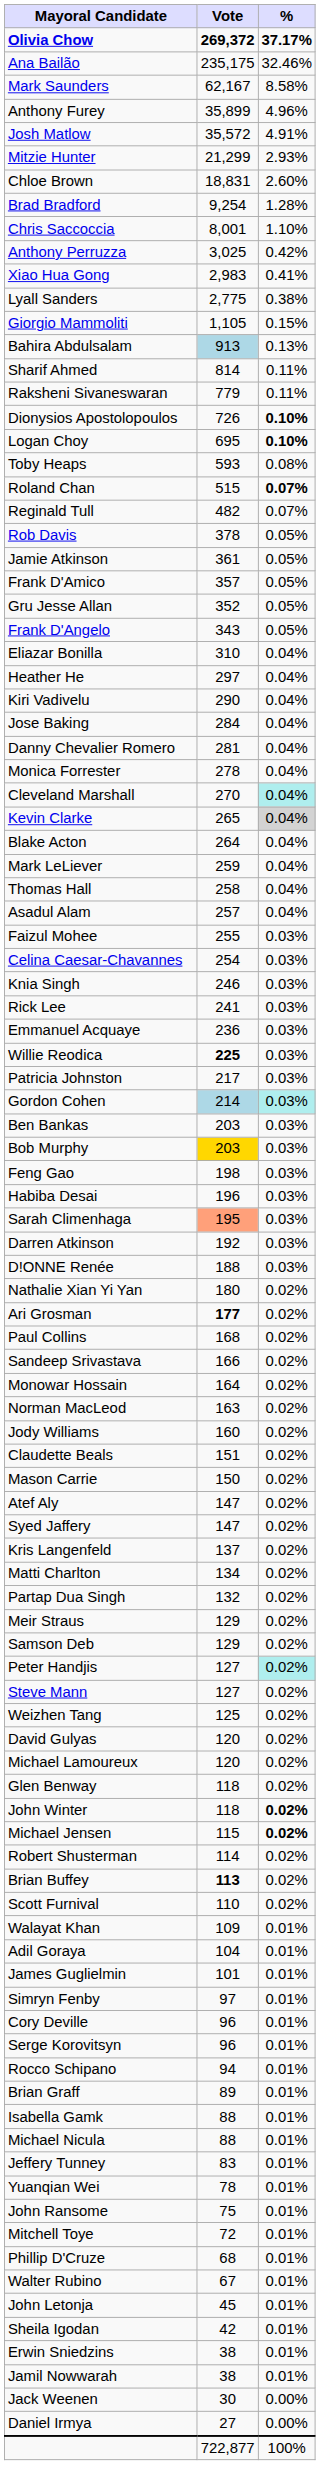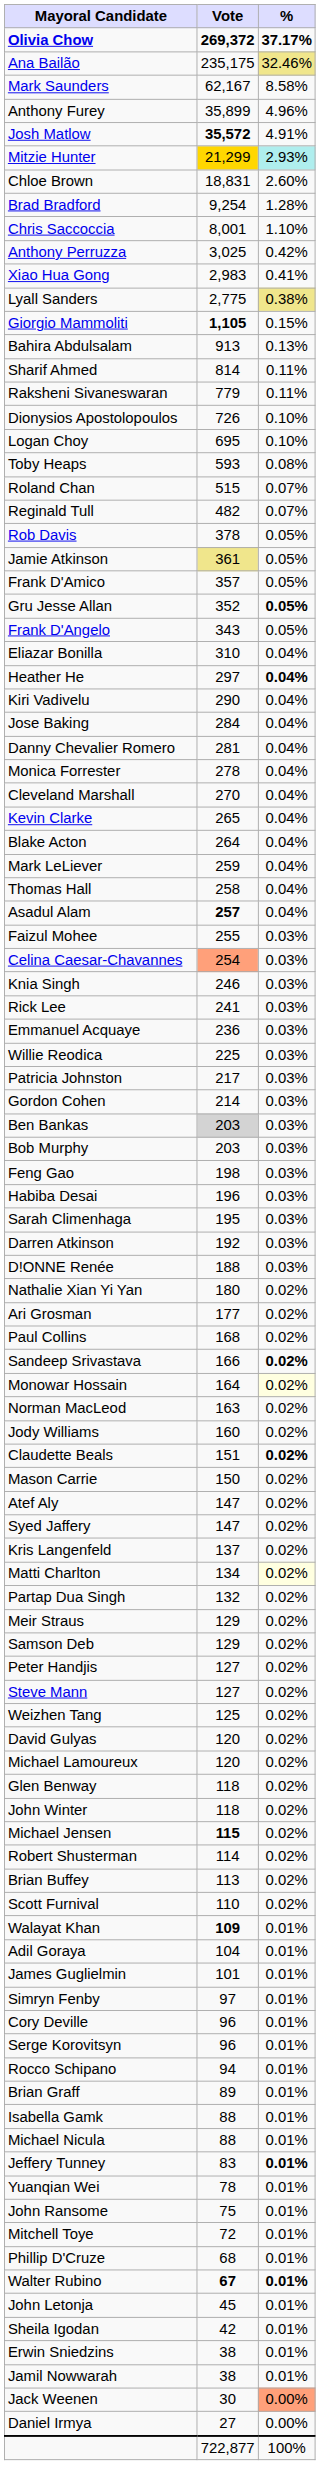(287, 63) no background -> (287, 63) khaki background
(228, 134) normal -> (228, 134) bold
(228, 157) no background -> (228, 157) gold background
(287, 157) no background -> (287, 157) paleturquoise background
(287, 299) no background -> (287, 299) khaki background
(228, 323) normal -> (228, 323) bold
(228, 346) lightblue background -> (228, 346) no background
(287, 417) bold -> (287, 417) normal
(287, 441) bold -> (287, 441) normal
(287, 488) bold -> (287, 488) normal
(228, 559) no background -> (228, 559) khaki background
(287, 606) normal -> (287, 606) bold
(287, 677) normal -> (287, 677) bold
(287, 795) paleturquoise background -> (287, 795) no background
(287, 818) lightgrey background -> (287, 818) no background
(228, 913) normal -> (228, 913) bold
(228, 960) no background -> (228, 960) lightsalmon background
(228, 1054) bold -> (228, 1054) normal
(228, 1101) lightblue background -> (228, 1101) no background
(287, 1101) paleturquoise background -> (287, 1101) no background
(228, 1125) no background -> (228, 1125) lightgrey background
(228, 1149) gold background -> (228, 1149) no background
(228, 1219) lightsalmon background -> (228, 1219) no background
(228, 1314) bold -> (228, 1314) normal
(287, 1361) normal -> (287, 1361) bold
(287, 1385) no background -> (287, 1385) lightyellow background
(287, 1455) normal -> (287, 1455) bold
(287, 1573) no background -> (287, 1573) lightyellow background
(287, 1668) paleturquoise background -> (287, 1668) no background
(287, 1809) bold -> (287, 1809) normal
(228, 1833) normal -> (228, 1833) bold
(287, 1833) bold -> (287, 1833) normal
(228, 1880) bold -> (228, 1880) normal
(228, 1927) normal -> (228, 1927) bold
(287, 2163) normal -> (287, 2163) bold
(228, 2281) normal -> (228, 2281) bold
(287, 2281) normal -> (287, 2281) bold
(287, 2399) no background -> (287, 2399) lightsalmon background
